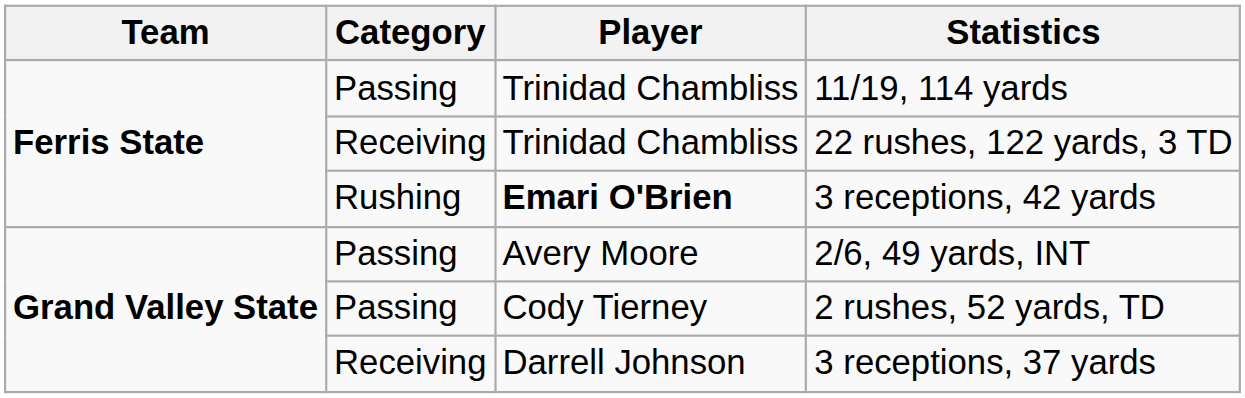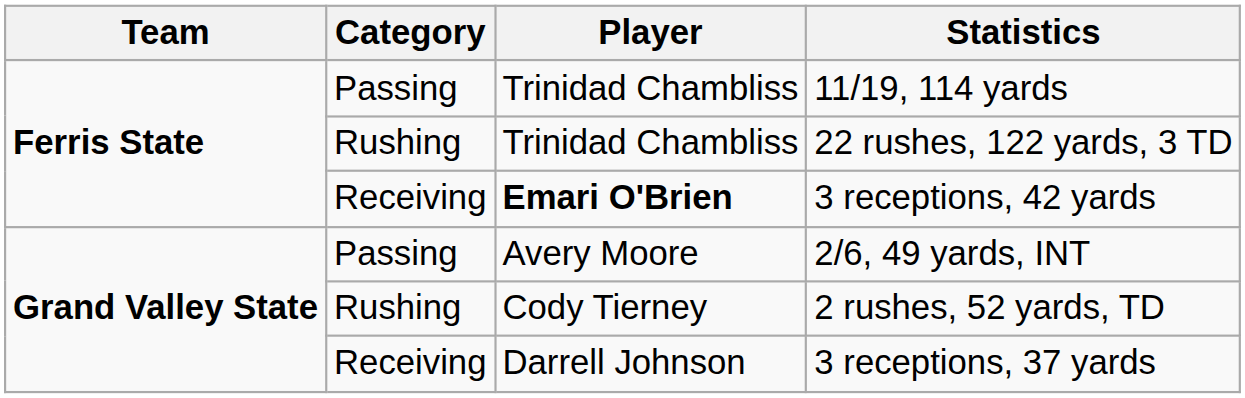(410, 142) Receiving -> (398, 142) Rushing
(398, 197) Rushing -> (410, 197) Receiving
(396, 308) Passing -> (398, 308) Rushing
